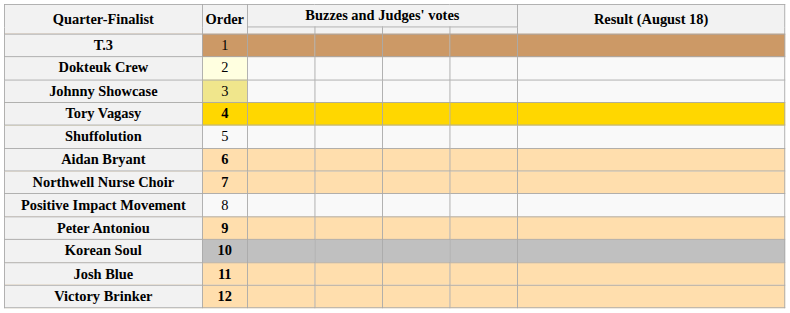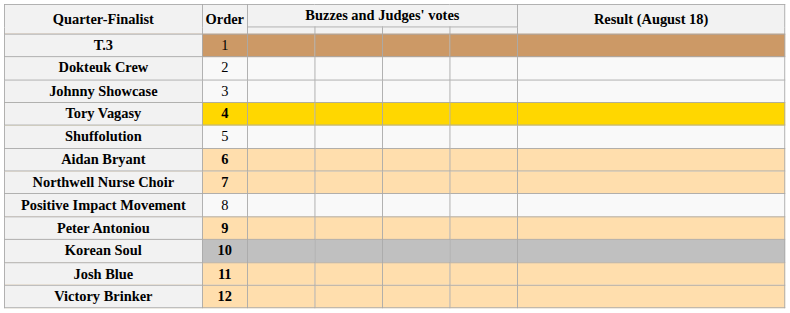(225, 68) lightyellow background -> (225, 68) no background
(225, 91) khaki background -> (225, 91) no background
